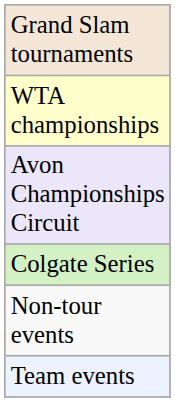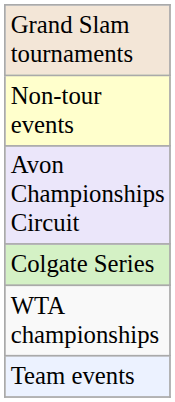(85, 110) WTA championships -> (56, 110) Non-tour events
(56, 320) Non-tour events -> (85, 320) WTA championships
